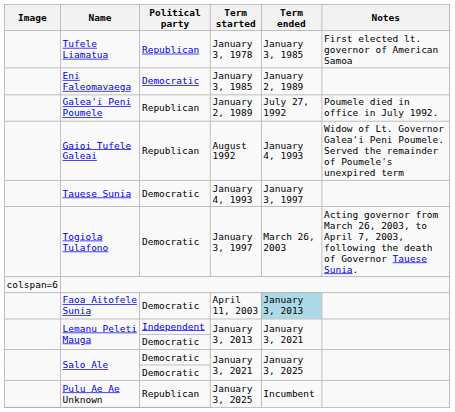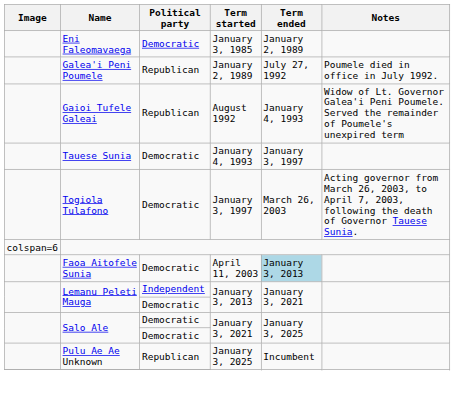- row: (85, 49)
